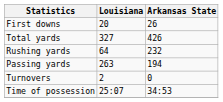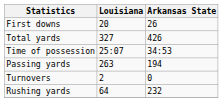rows swapped: (38, 51) <-> (51, 91)
